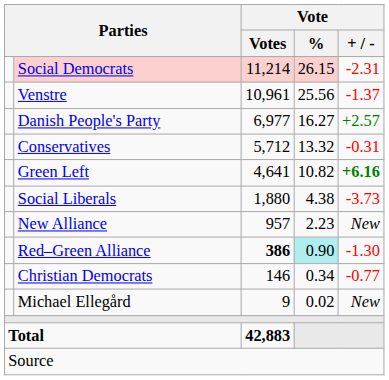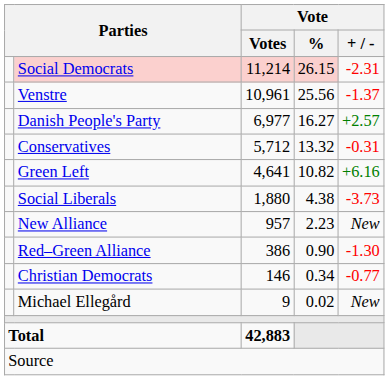(361, 172) bold -> (361, 172) normal
(278, 250) bold -> (278, 250) normal
(320, 250) paleturquoise background -> (320, 250) no background
